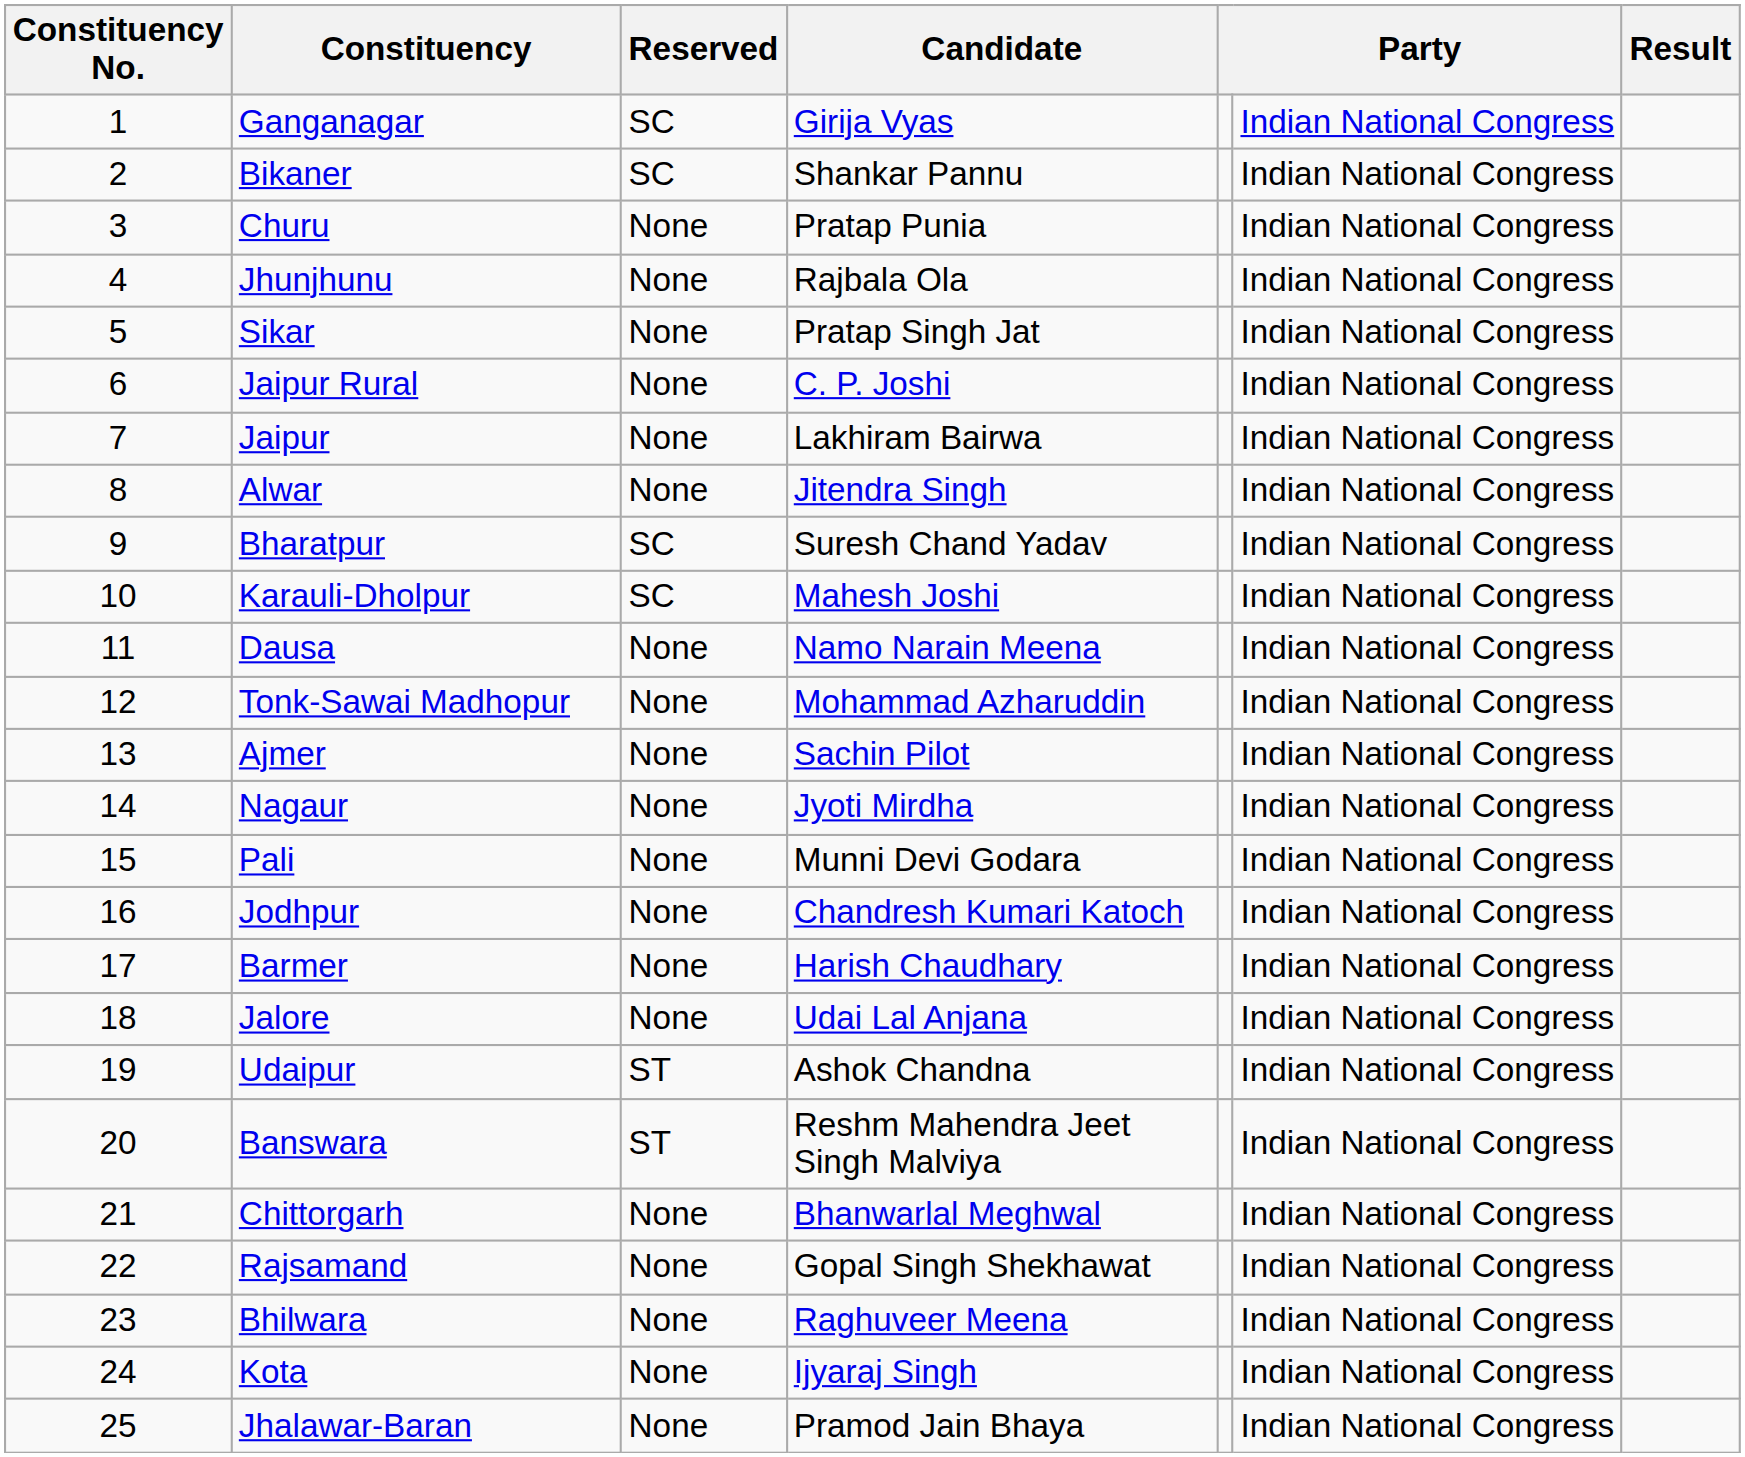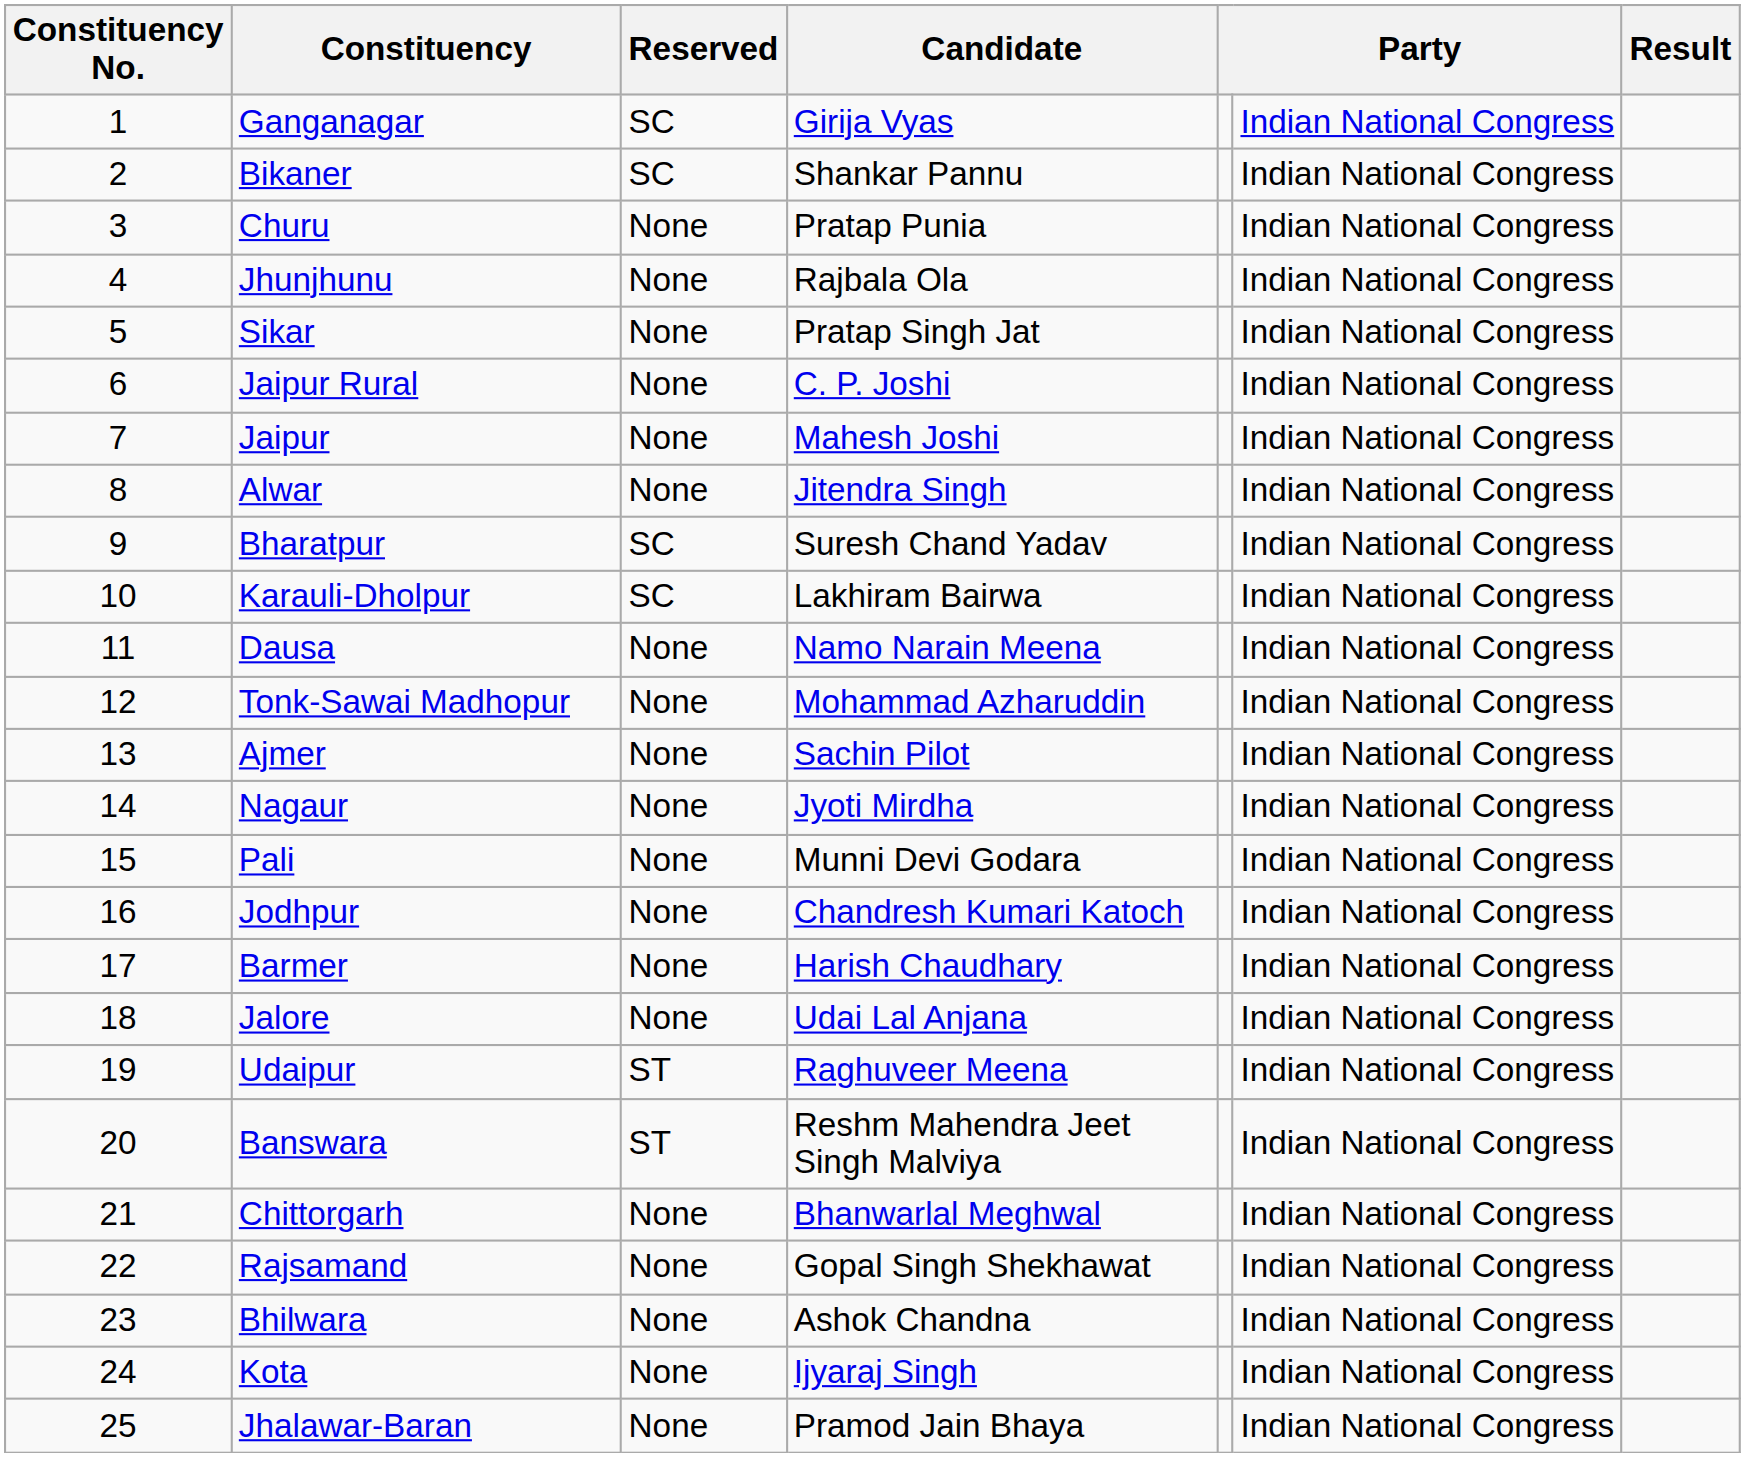(918, 437) Lakhiram Bairwa -> (896, 437) Mahesh Joshi
(896, 596) Mahesh Joshi -> (918, 596) Lakhiram Bairwa
(912, 1071) Ashok Chandna -> (931, 1071) Raghuveer Meena
(931, 1319) Raghuveer Meena -> (912, 1319) Ashok Chandna
